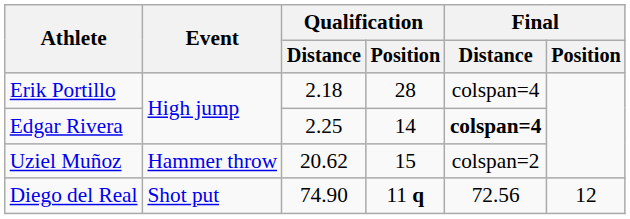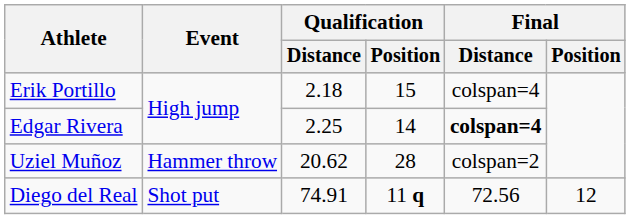(405, 90) 28 -> (405, 90) 15
(405, 161) 15 -> (405, 161) 28
(324, 196) 74.90 -> (324, 196) 74.91
